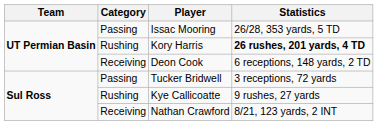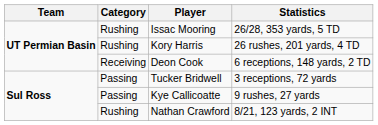(119, 29) Passing -> (119, 29) Rushing
(300, 46) bold -> (297, 46) normal
(119, 95) Rushing -> (119, 95) Passing
(123, 112) Receiving -> (119, 112) Rushing
